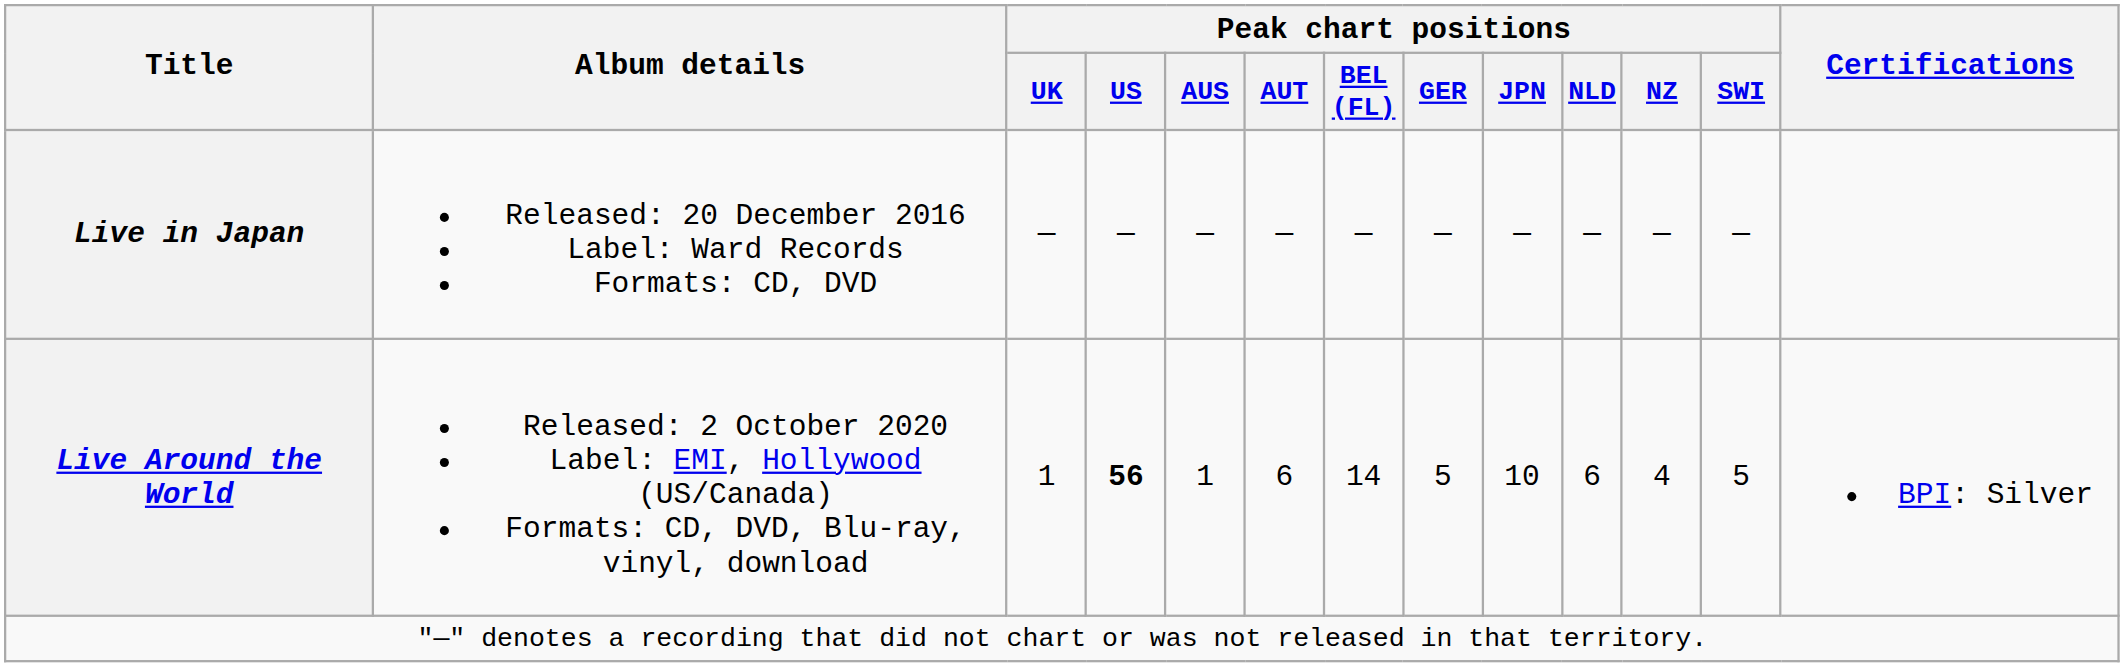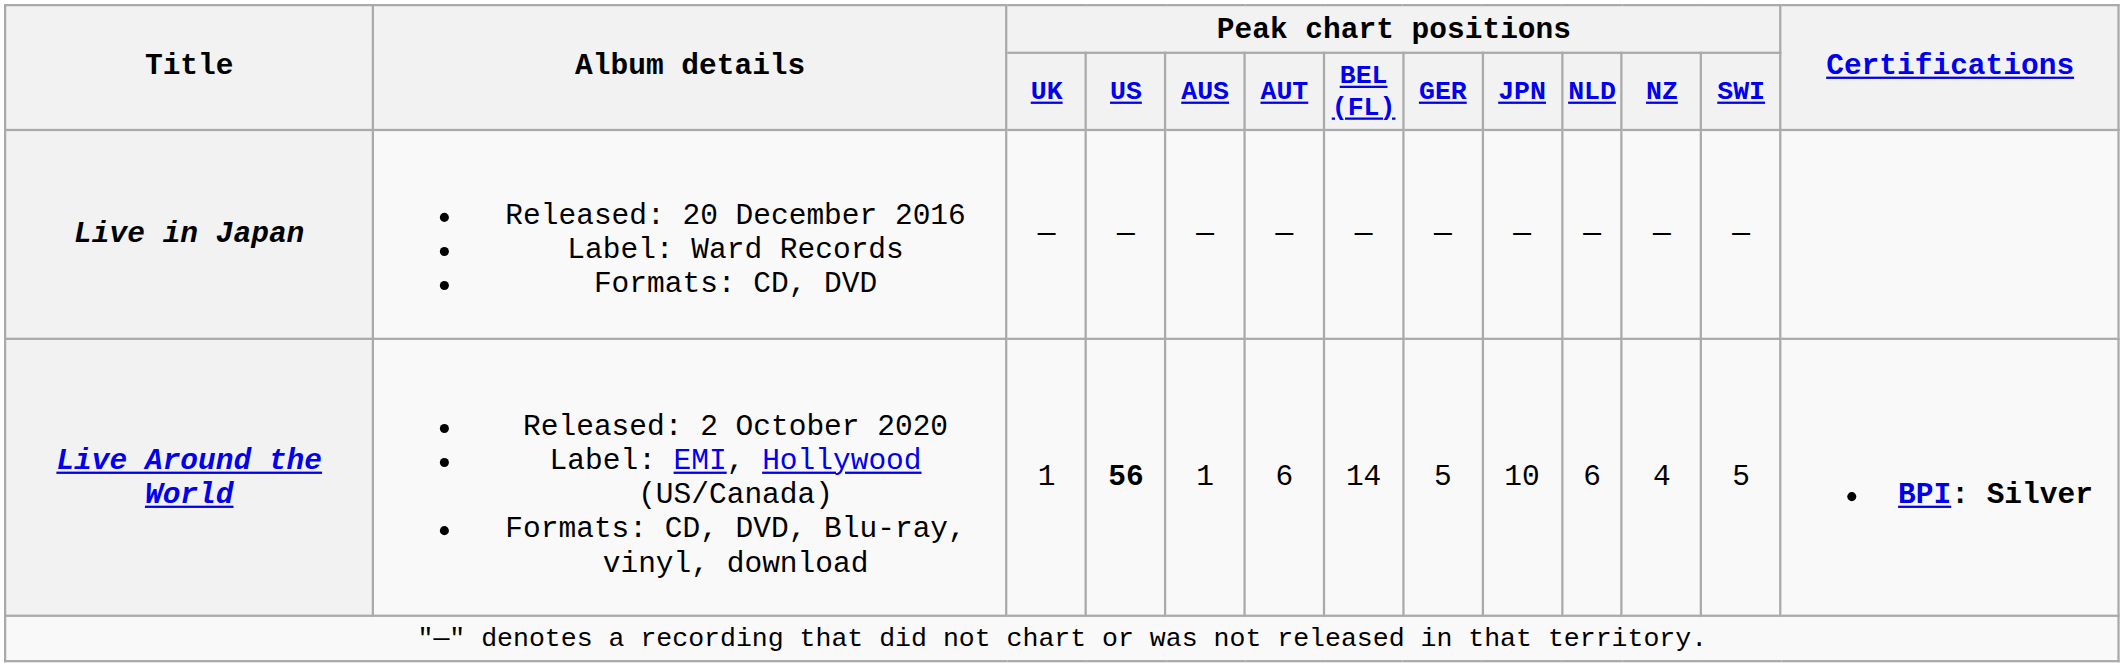(1950, 495) normal -> (1950, 495) bold
